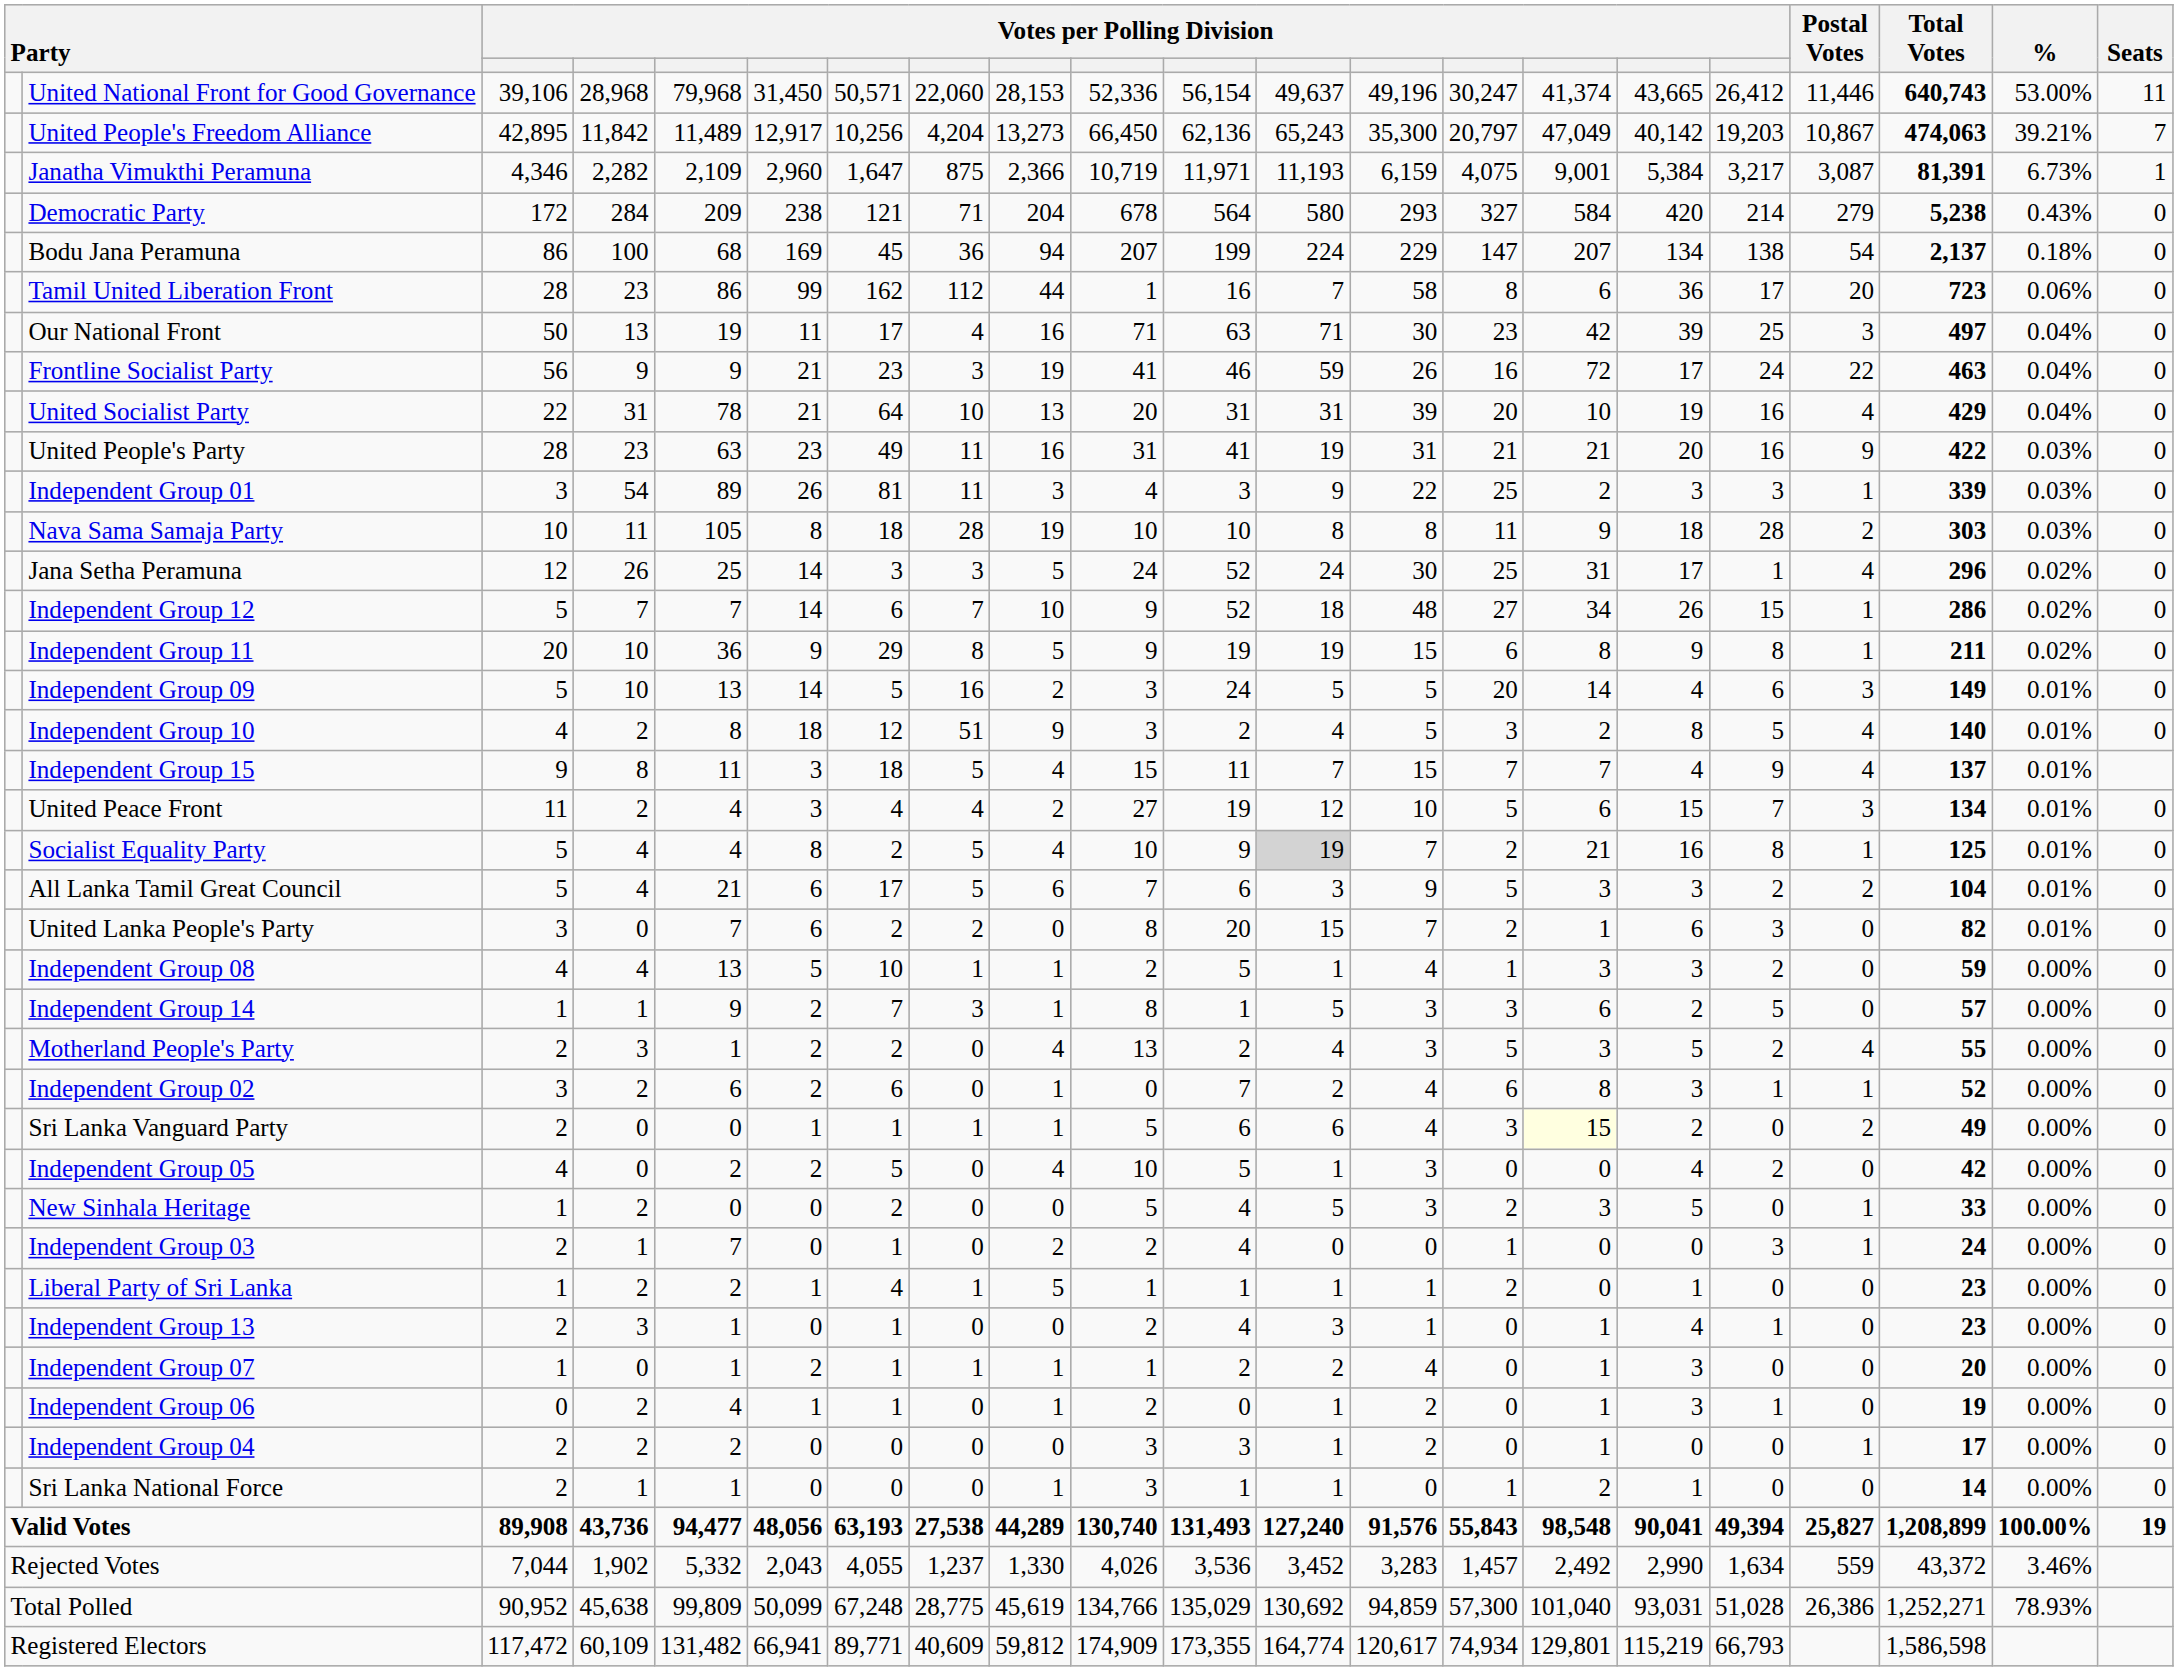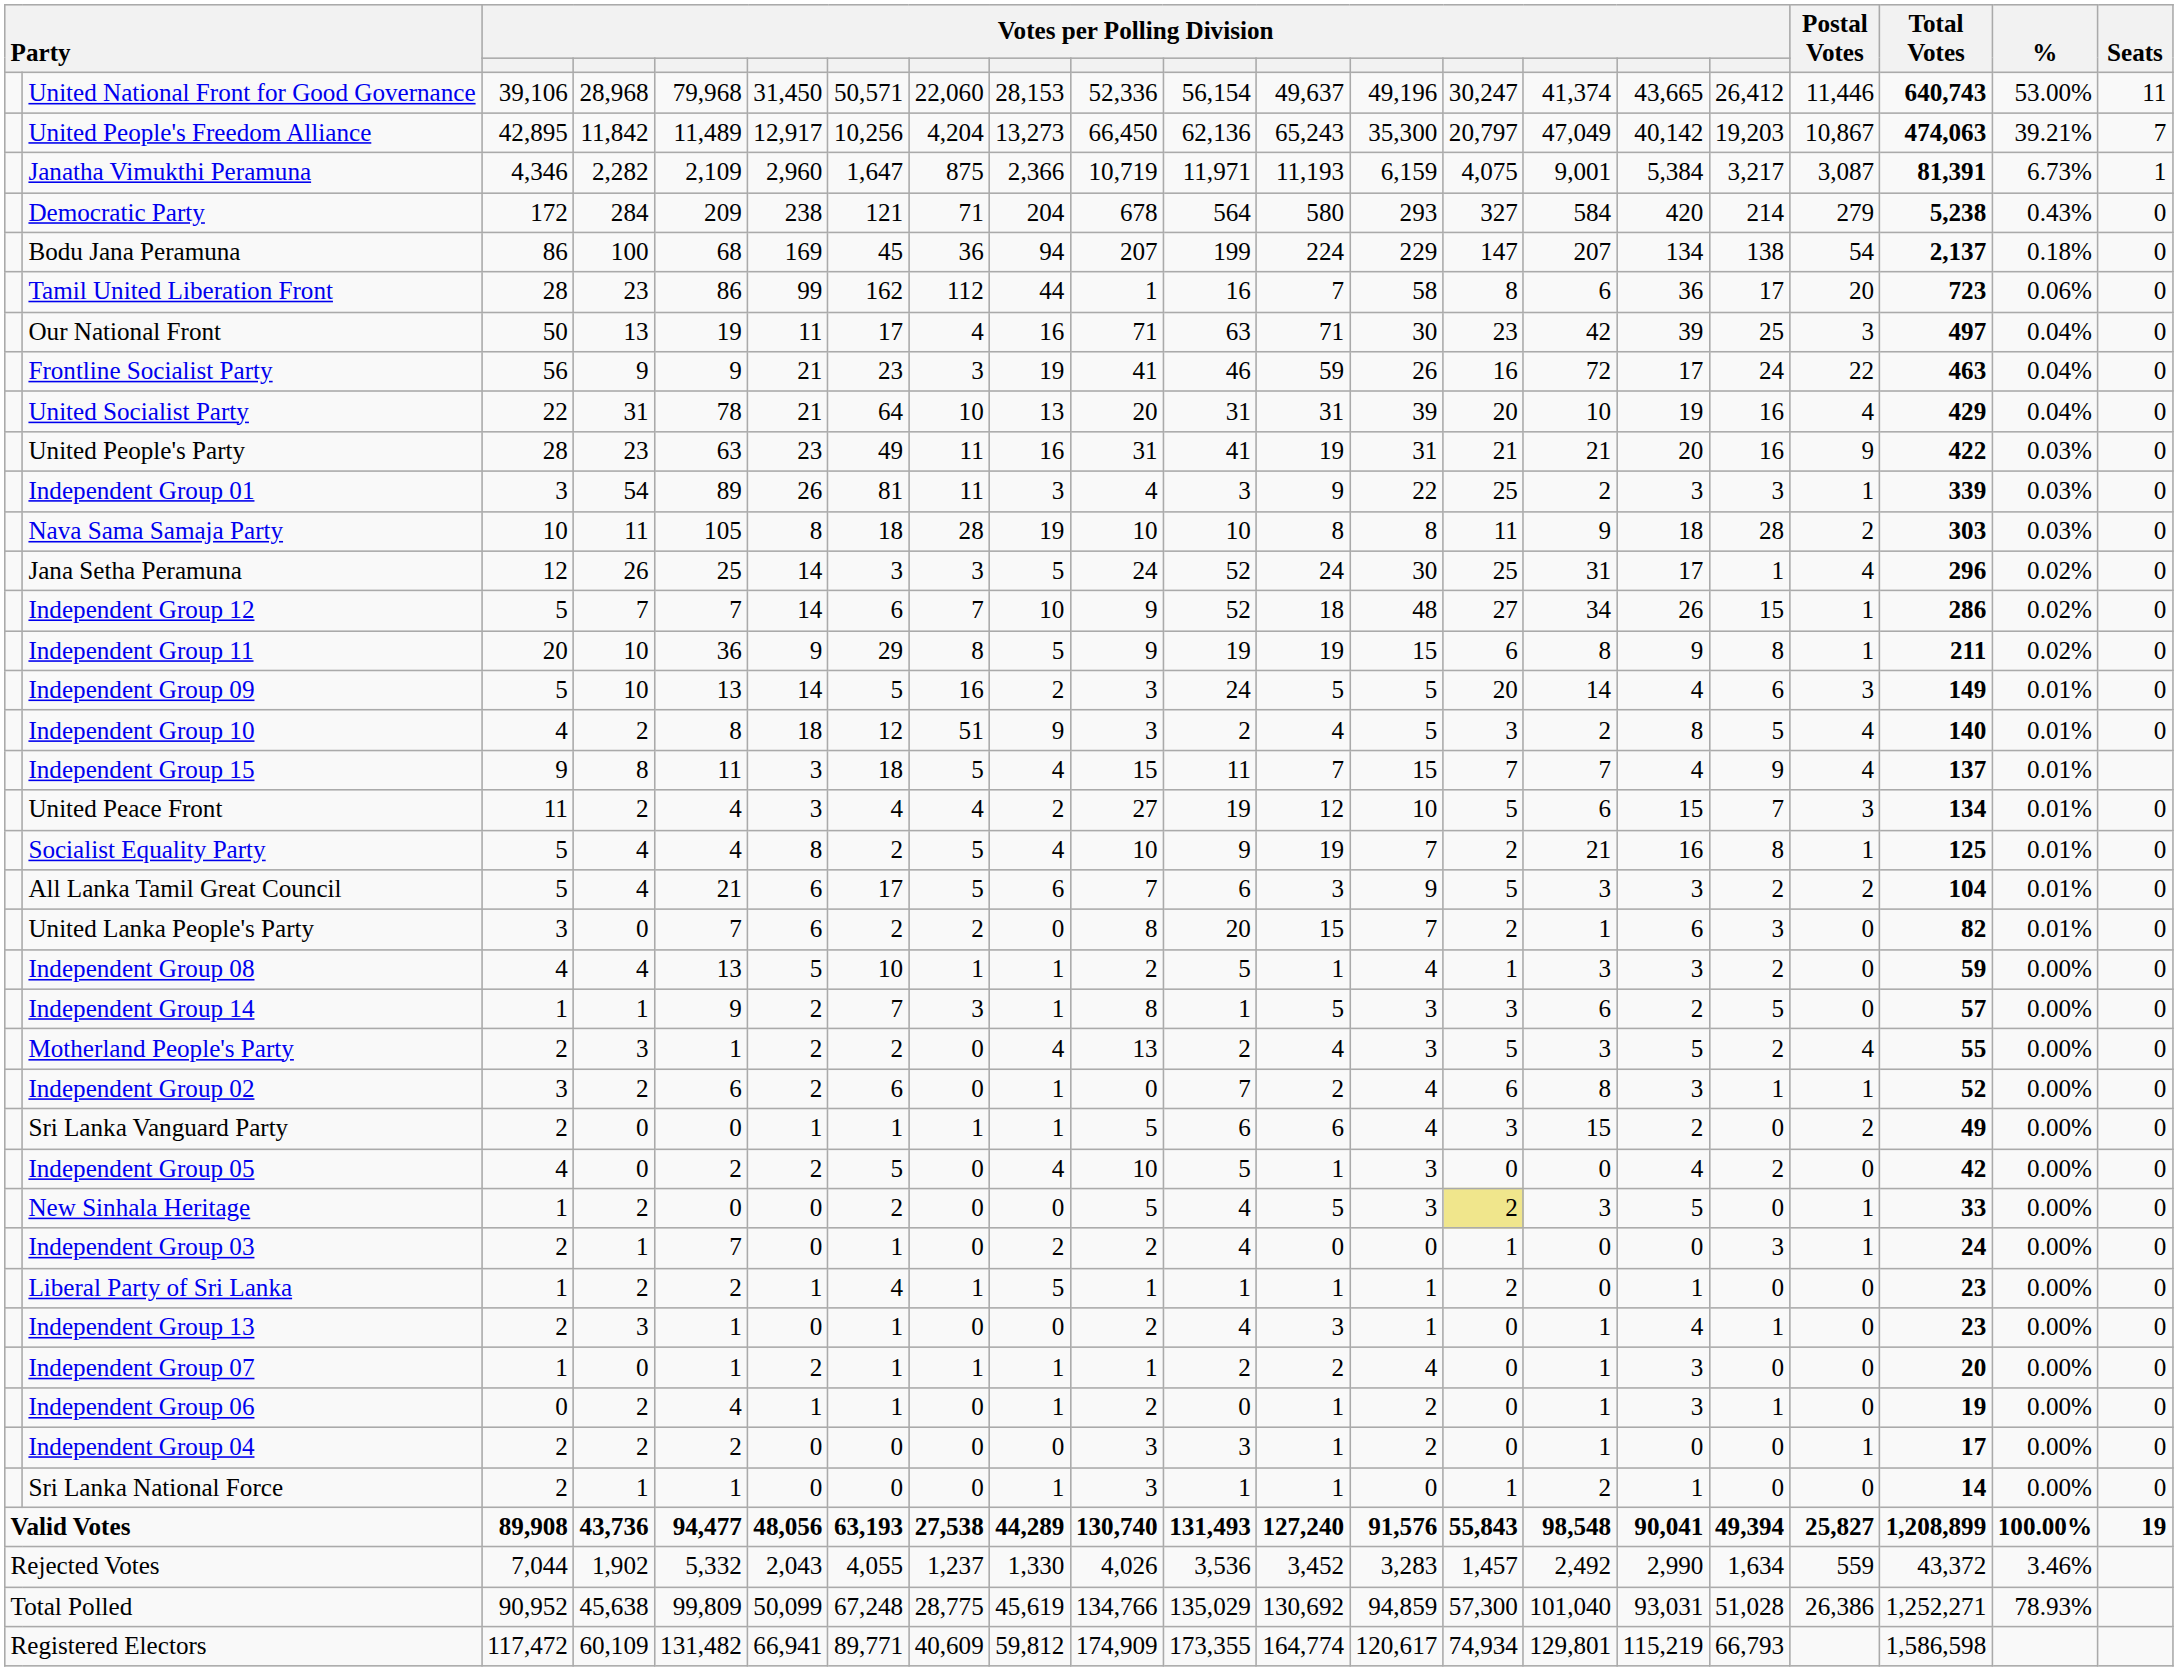(1331, 849) lightgrey background -> (1331, 849) no background
(1599, 1128) lightyellow background -> (1599, 1128) no background
(1512, 1208) no background -> (1512, 1208) khaki background
